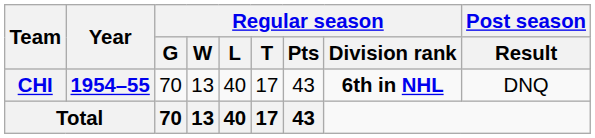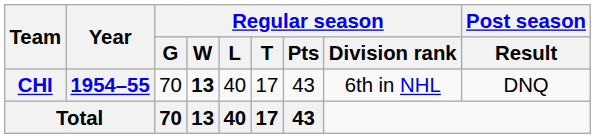(203, 85) normal -> (203, 85) bold
(393, 85) bold -> (393, 85) normal
